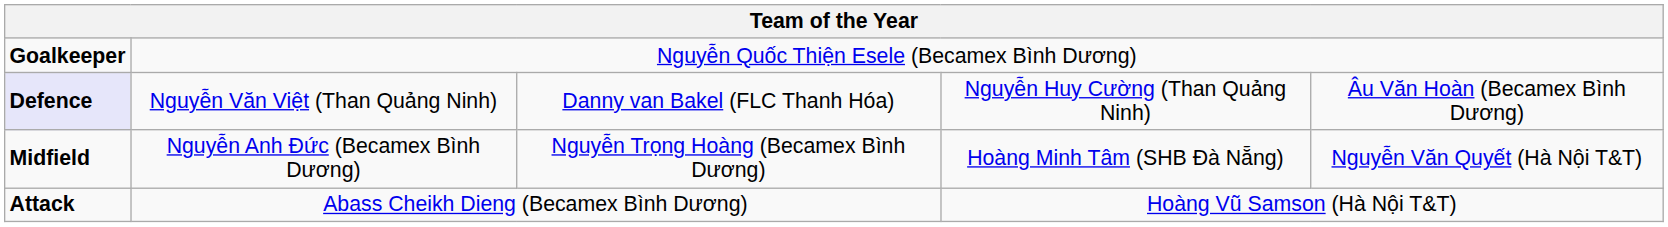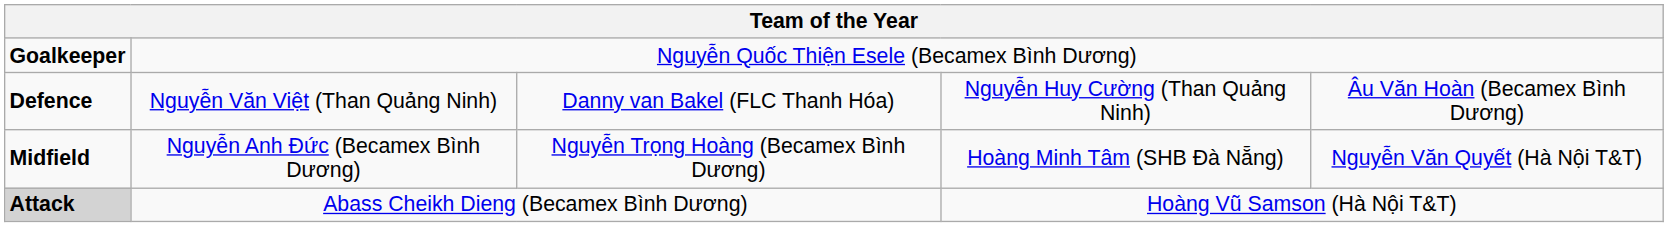(51, 100) lavender background -> (51, 100) no background
(42, 204) no background -> (42, 204) lightgrey background
